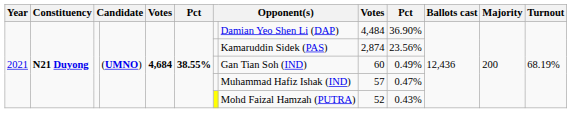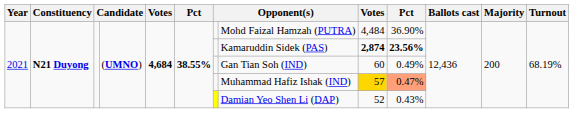(280, 30) Damian Yeo Shen Li (DAP) -> (288, 30) Mohd Faizal Hamzah (PUTRA)
(373, 47) normal -> (373, 47) bold
(405, 47) normal -> (406, 47) bold
(379, 82) no background -> (379, 82) gold background
(408, 82) no background -> (410, 82) lightsalmon background
(288, 99) Mohd Faizal Hamzah (PUTRA) -> (280, 99) Damian Yeo Shen Li (DAP)
